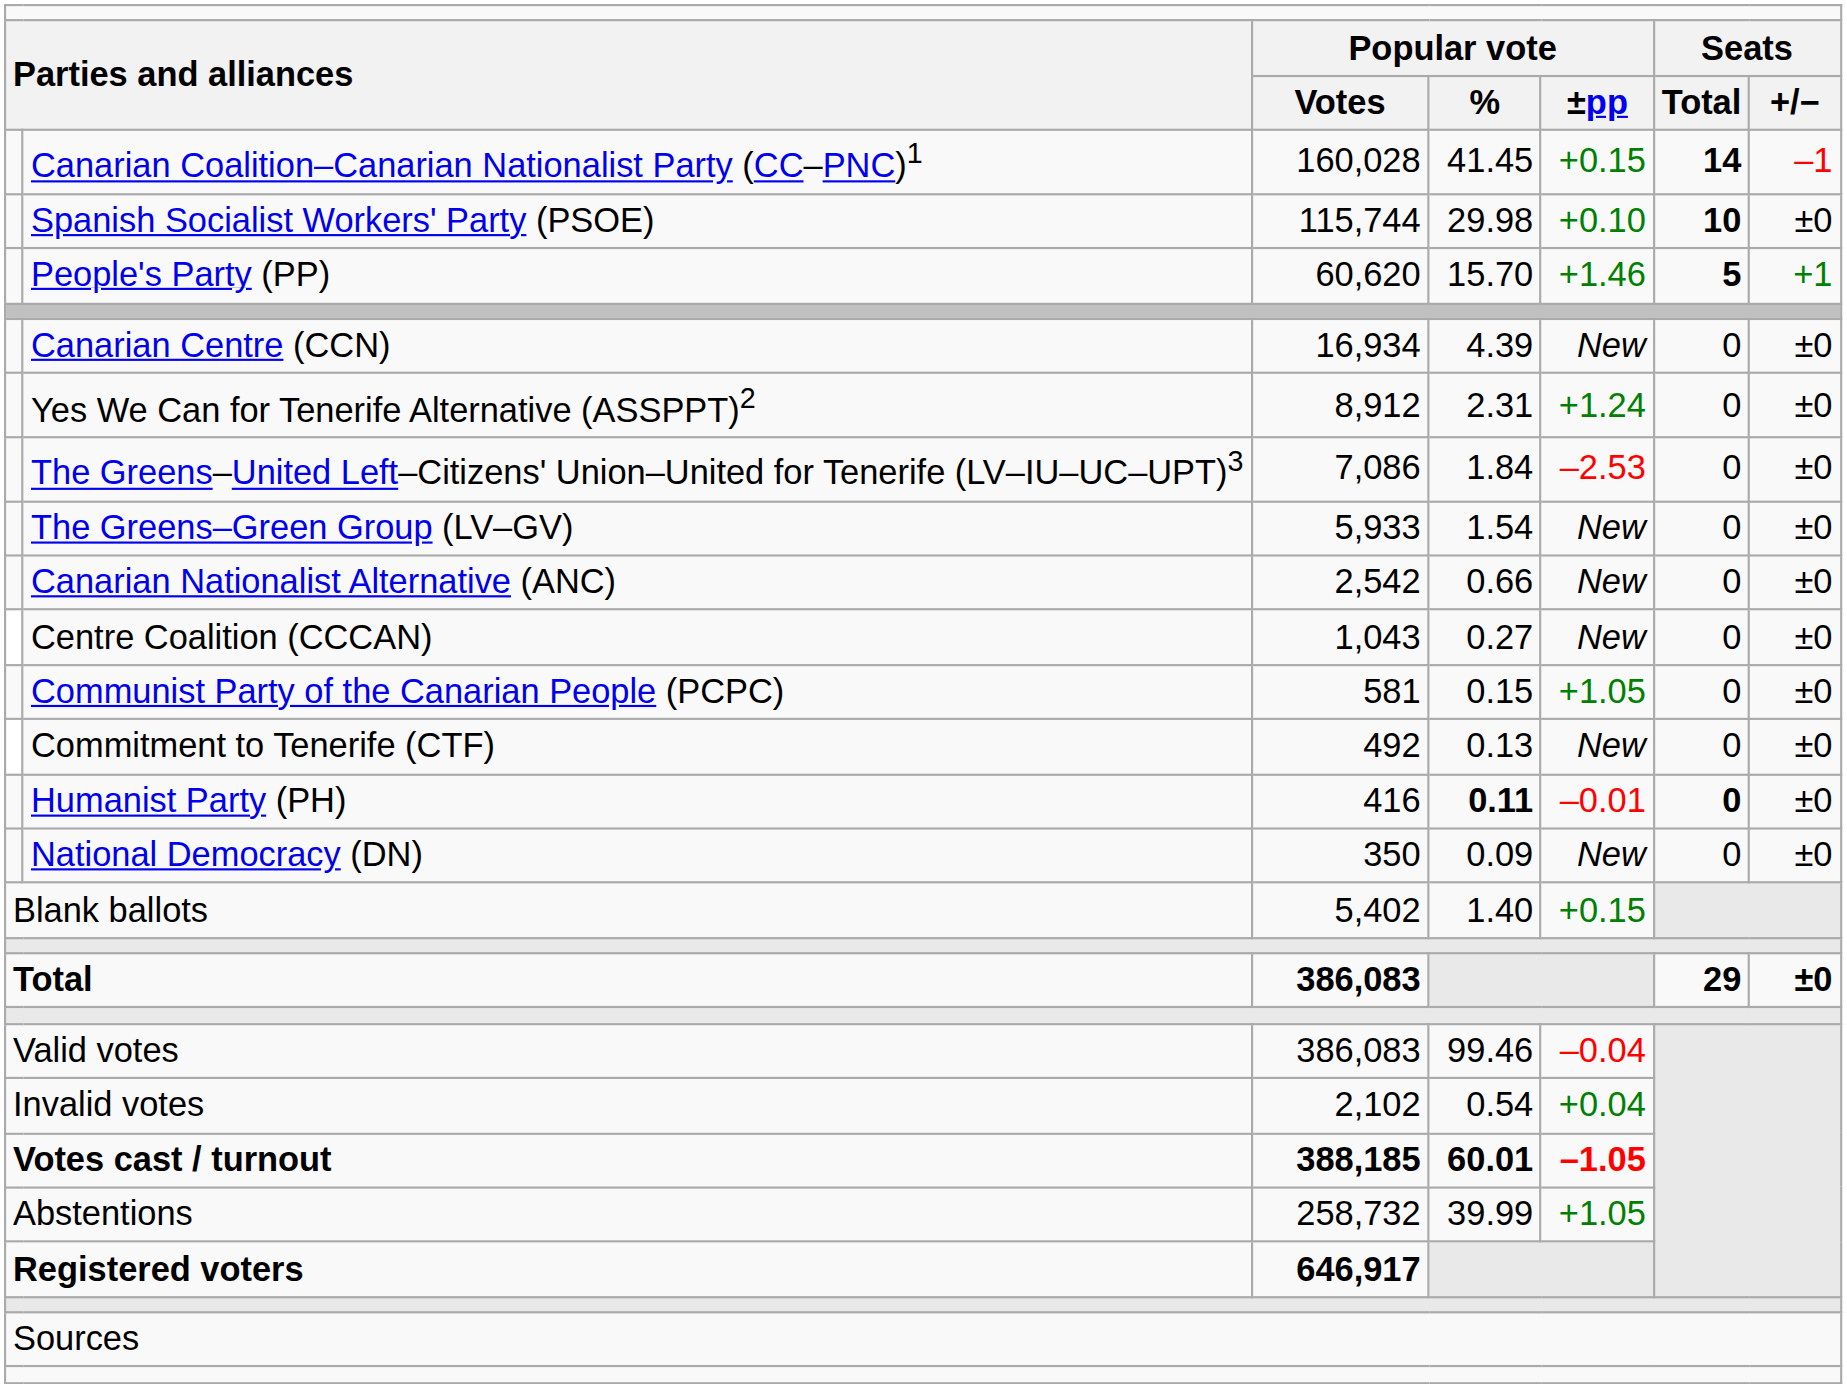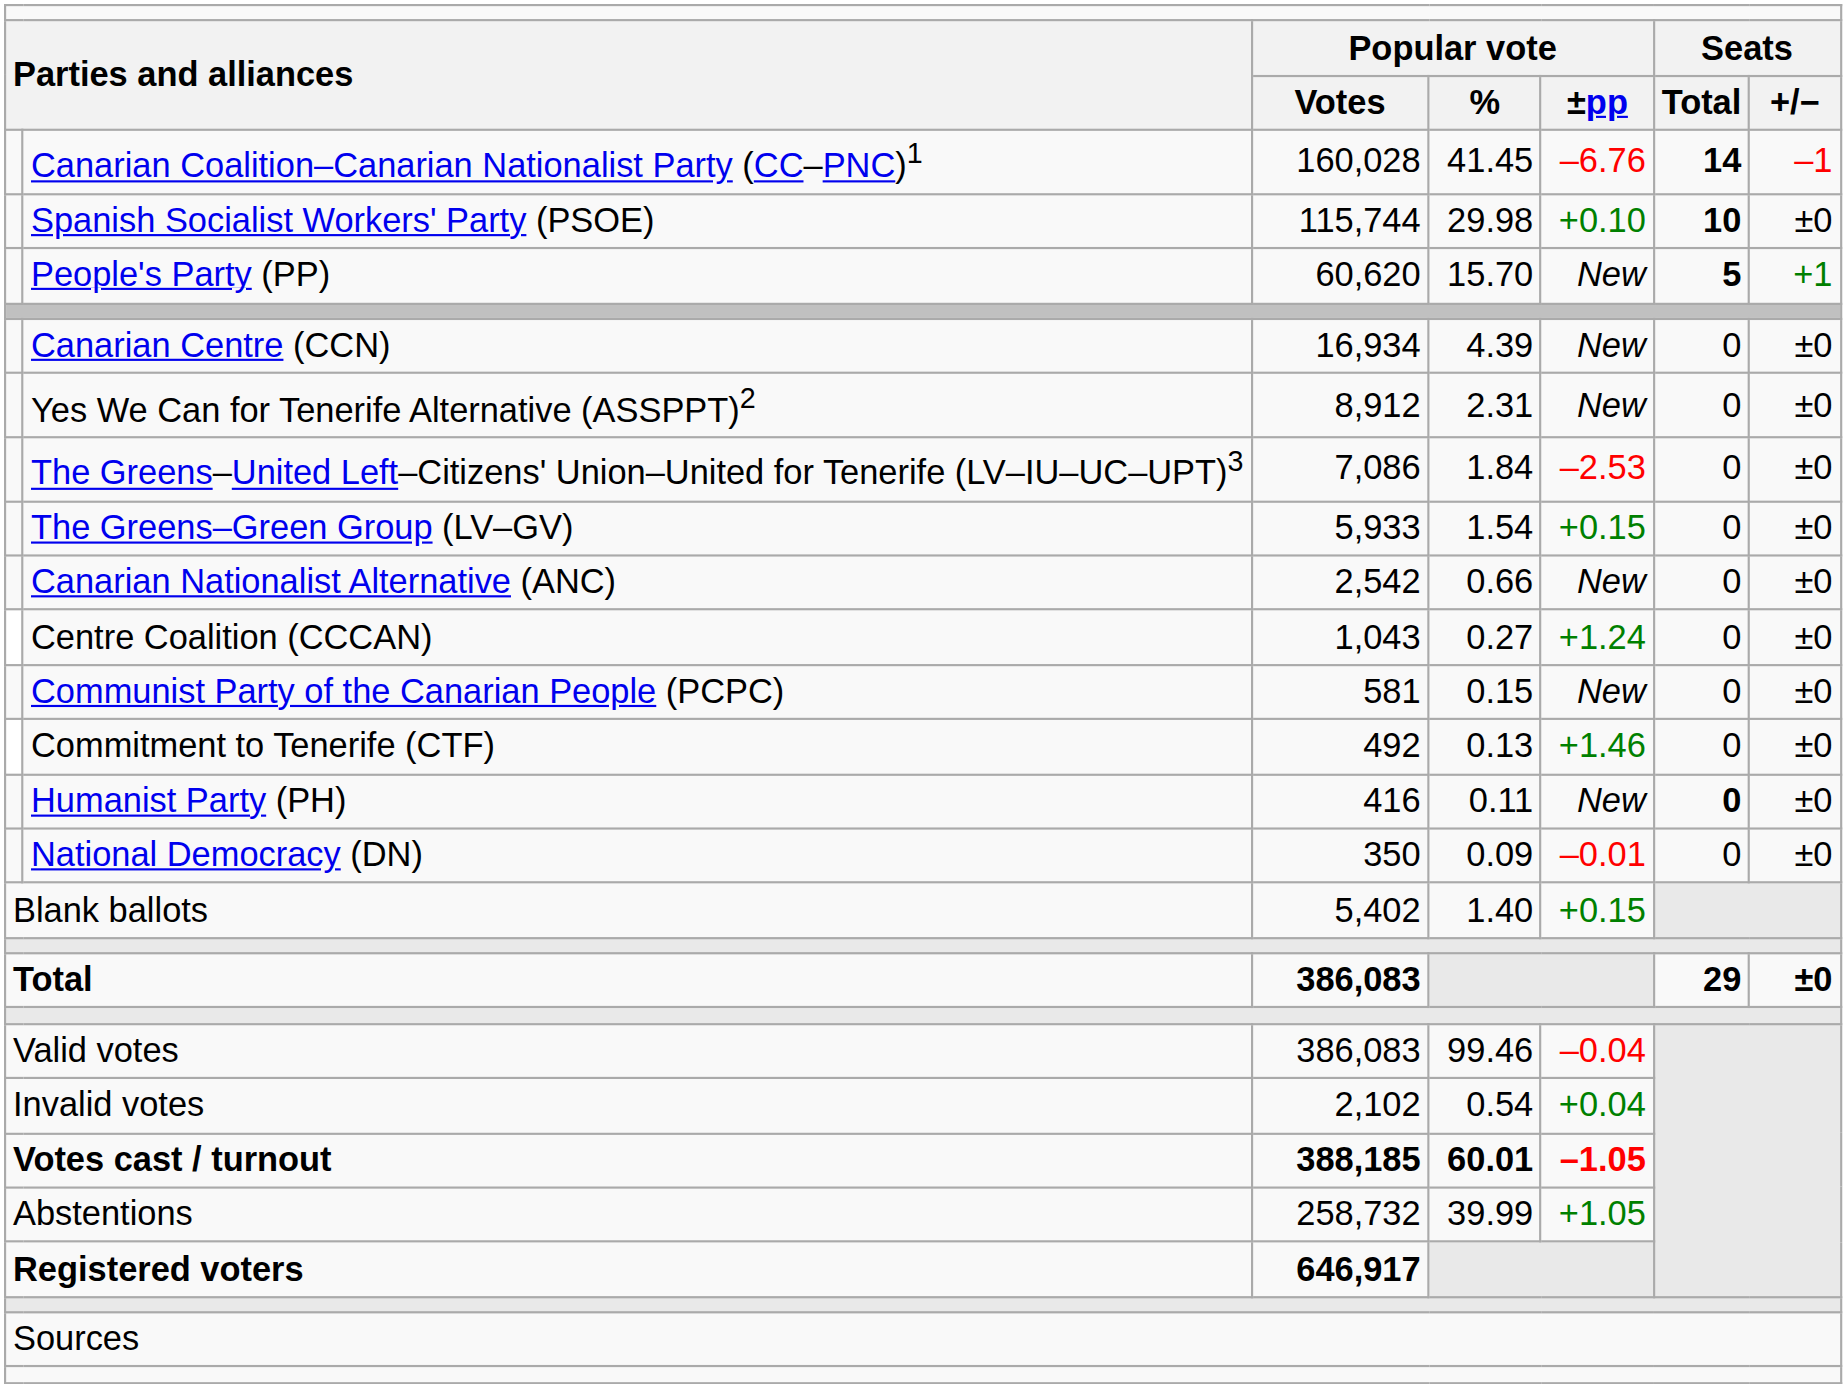(1602, 161) +0.15 -> (1603, 161) –6.76
(1602, 275) +1.46 -> (1611, 275) New
(1602, 404) +1.24 -> (1611, 404) New
(1611, 527) New -> (1602, 527) +0.15
(1611, 636) New -> (1602, 636) +1.24
(1602, 691) +1.05 -> (1611, 691) New
(1611, 746) New -> (1602, 746) +1.46
(1501, 800) bold -> (1501, 800) normal
(1603, 800) –0.01 -> (1611, 800) New
(1611, 855) New -> (1603, 855) –0.01
